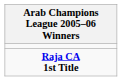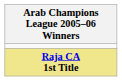(61, 62) no background -> (61, 62) khaki background
